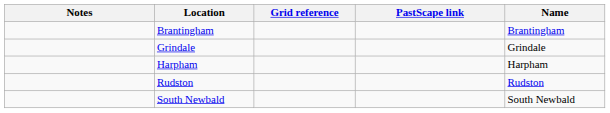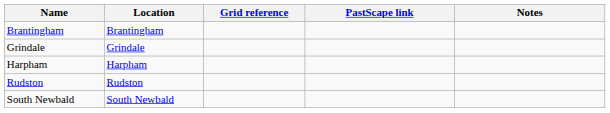columns swapped: (555, 13) <-> (79, 13)
